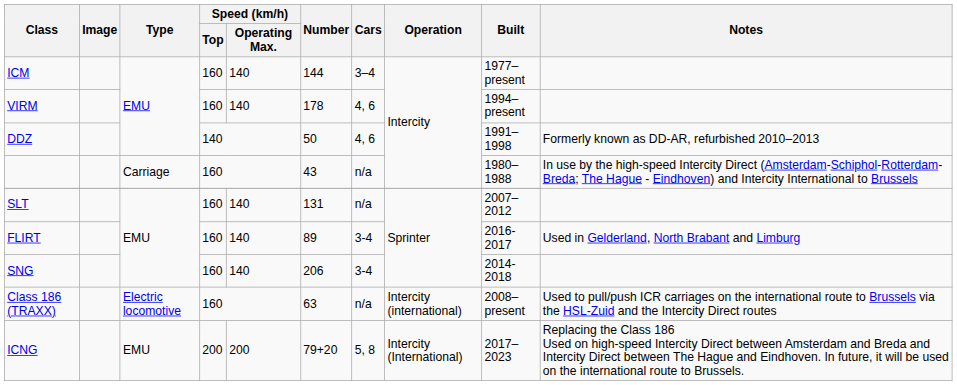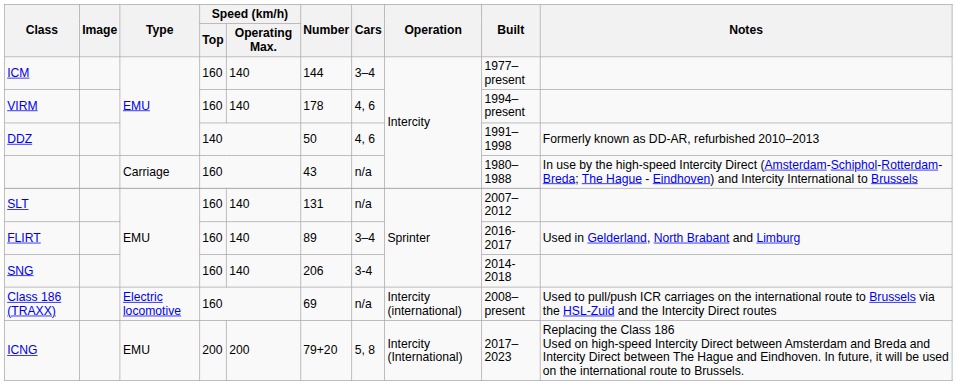(364, 238) 3-4 -> (365, 238) 3–4
(310, 303) 63 -> (310, 303) 69
